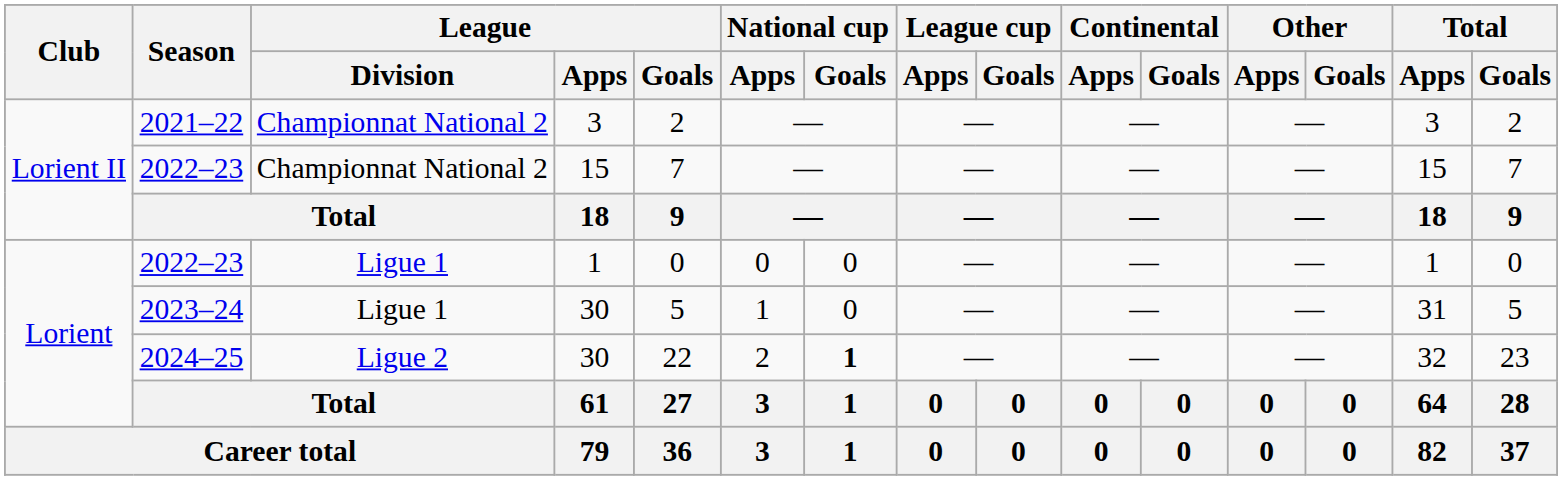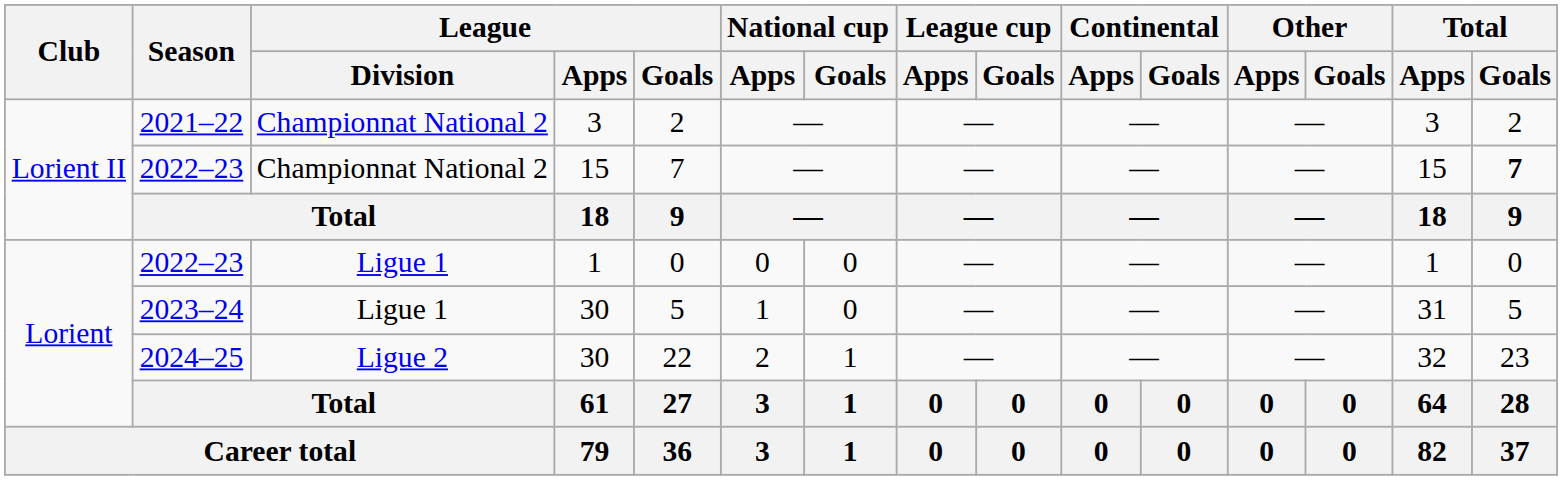(1515, 168) normal -> (1515, 168) bold
(850, 356) bold -> (850, 356) normal
